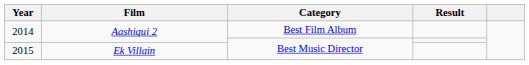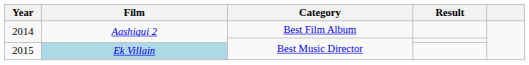(134, 51) no background -> (134, 51) lightblue background
